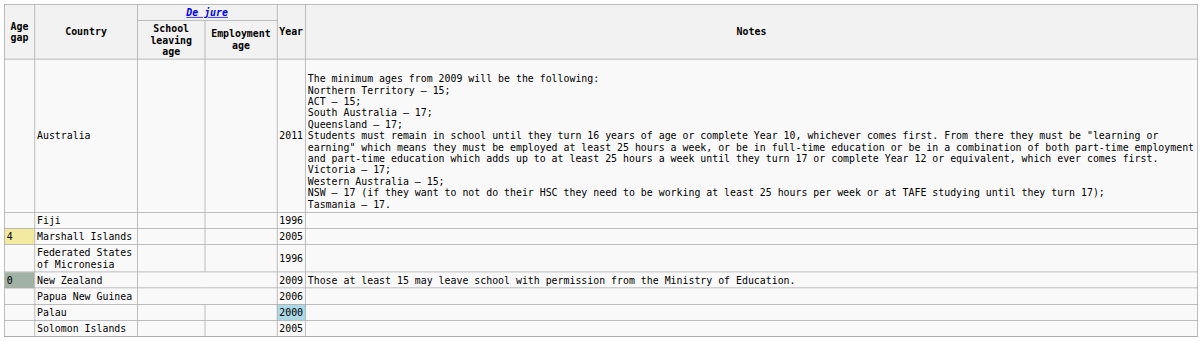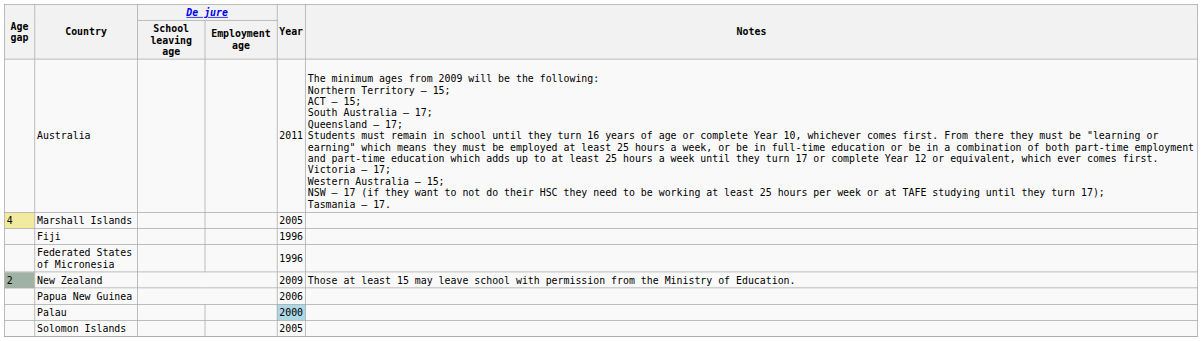rows swapped: (49, 220) <-> (85, 236)
(10, 280) 0 -> (10, 280) 2
